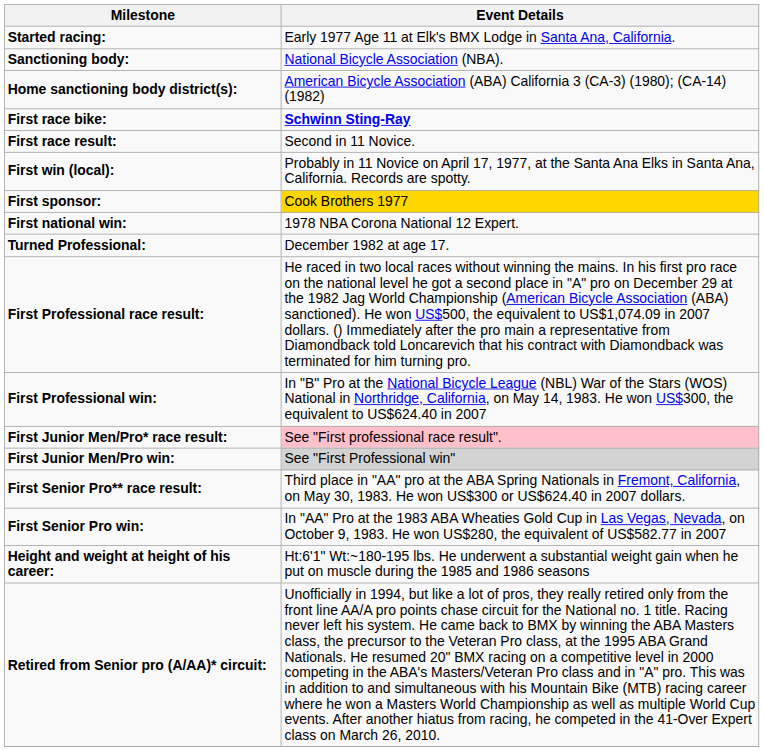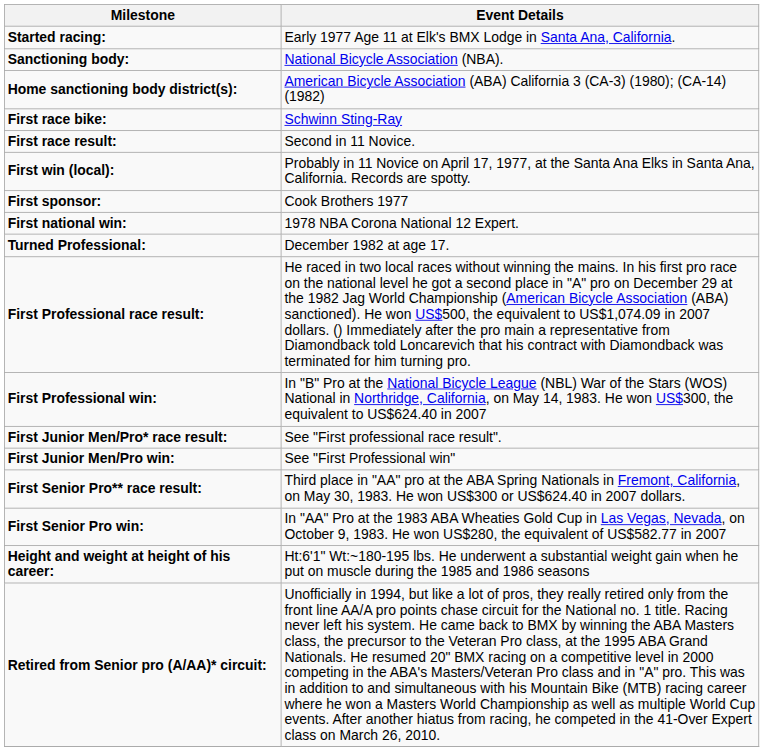(348, 119) bold -> (343, 119) normal
(346, 201) gold background -> (346, 201) no background
(393, 437) pink background -> (393, 437) no background
(370, 459) lightgrey background -> (370, 459) no background
